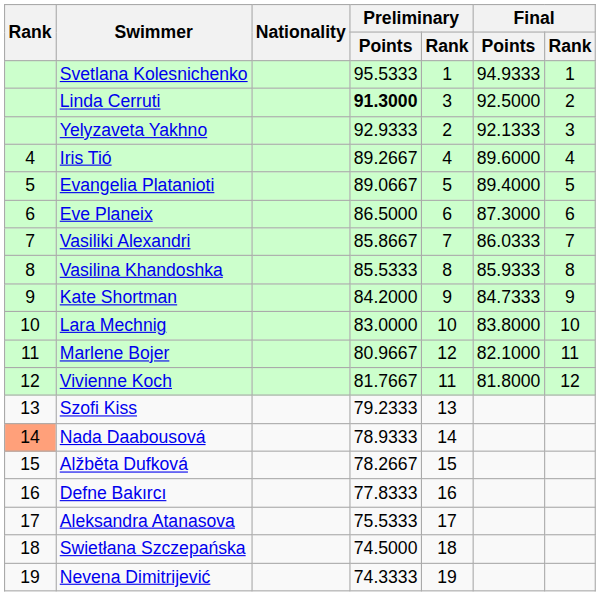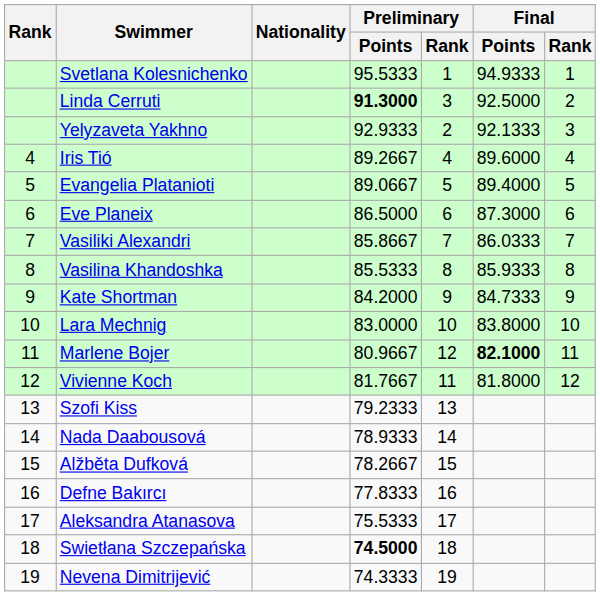(509, 353) normal -> (509, 353) bold
(30, 437) lightsalmon background -> (30, 437) no background
(386, 548) normal -> (386, 548) bold
